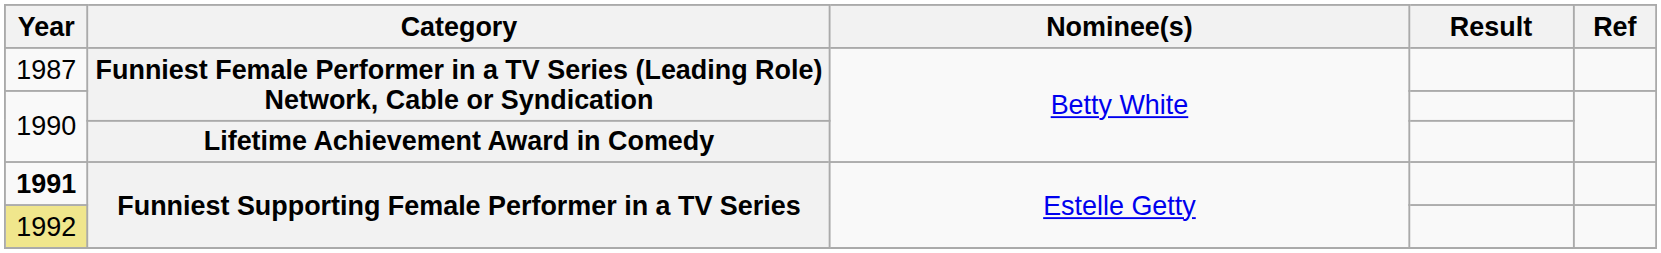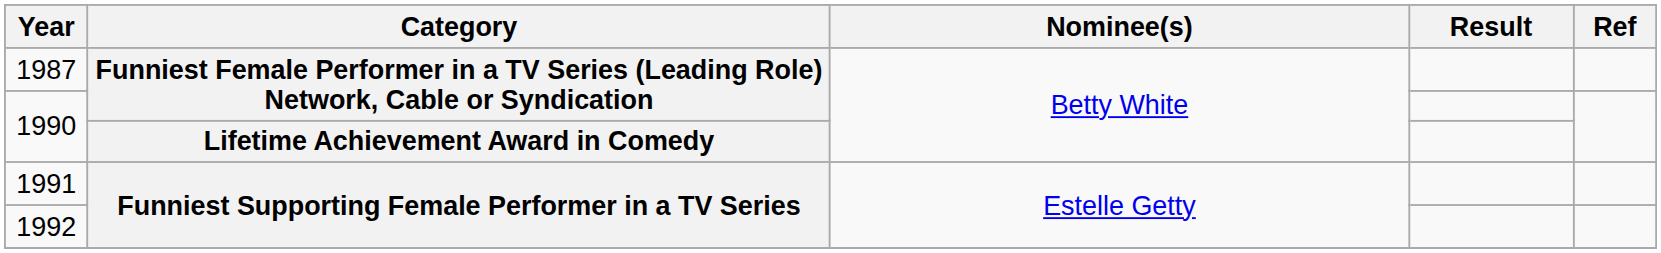(46, 184) bold -> (46, 184) normal
(46, 227) khaki background -> (46, 227) no background
